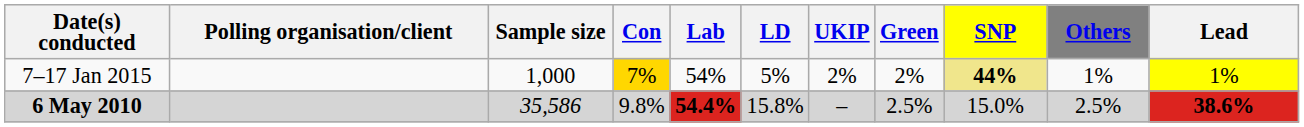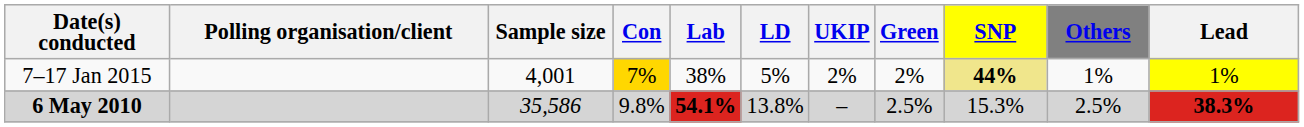(550, 75) 1,000 -> (550, 75) 4,001
(706, 75) 54% -> (706, 75) 38%
(706, 107) 54.4% -> (706, 107) 54.1%
(775, 107) 15.8% -> (775, 107) 13.8%
(995, 107) 15.0% -> (995, 107) 15.3%
(1224, 107) 38.6% -> (1224, 107) 38.3%
